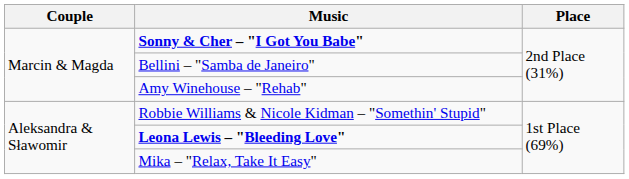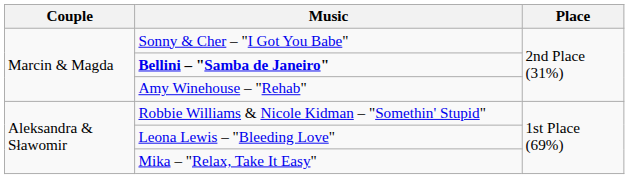(251, 40) bold -> (243, 40) normal
(227, 64) normal -> (234, 64) bold
(242, 137) bold -> (237, 137) normal
